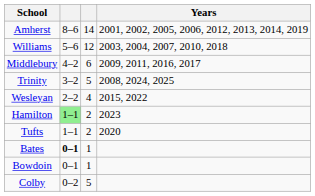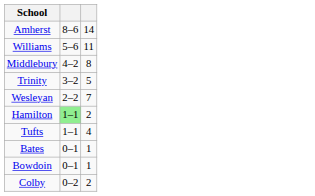- column: (204, 13)
(89, 47) 12 -> (89, 47) 11
(89, 64) 6 -> (89, 64) 8
(89, 98) 4 -> (89, 98) 7
(89, 132) 2 -> (89, 132) 4
(70, 149) bold -> (70, 149) normal
(89, 183) 5 -> (89, 183) 2
